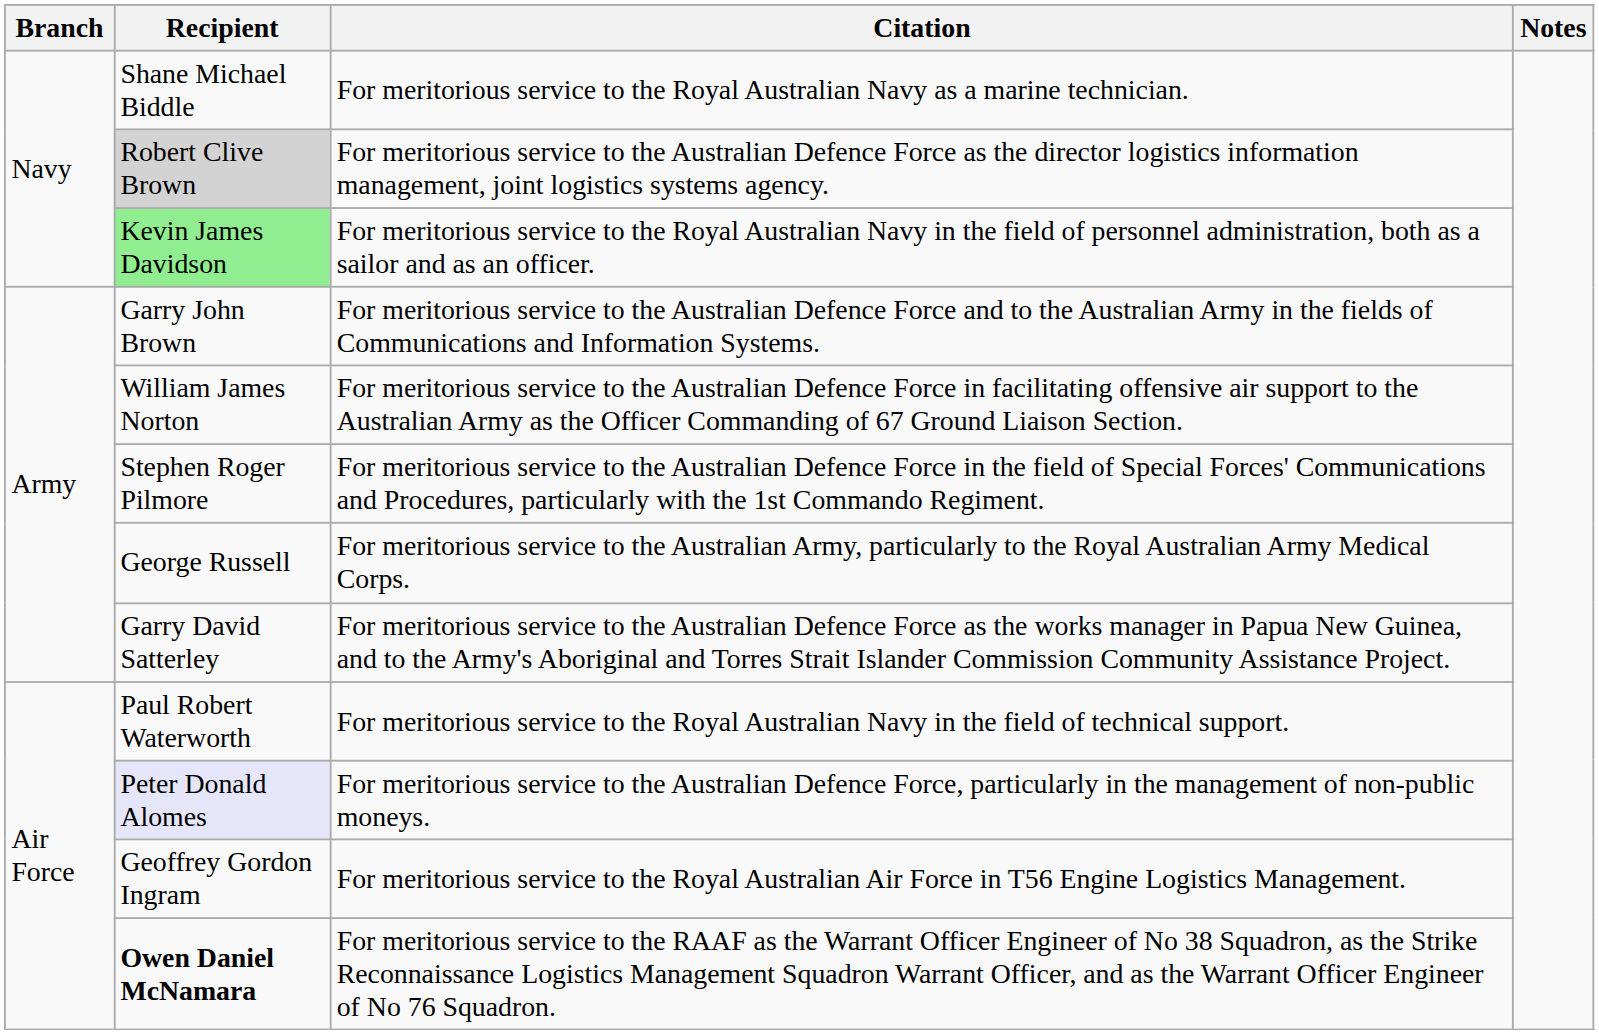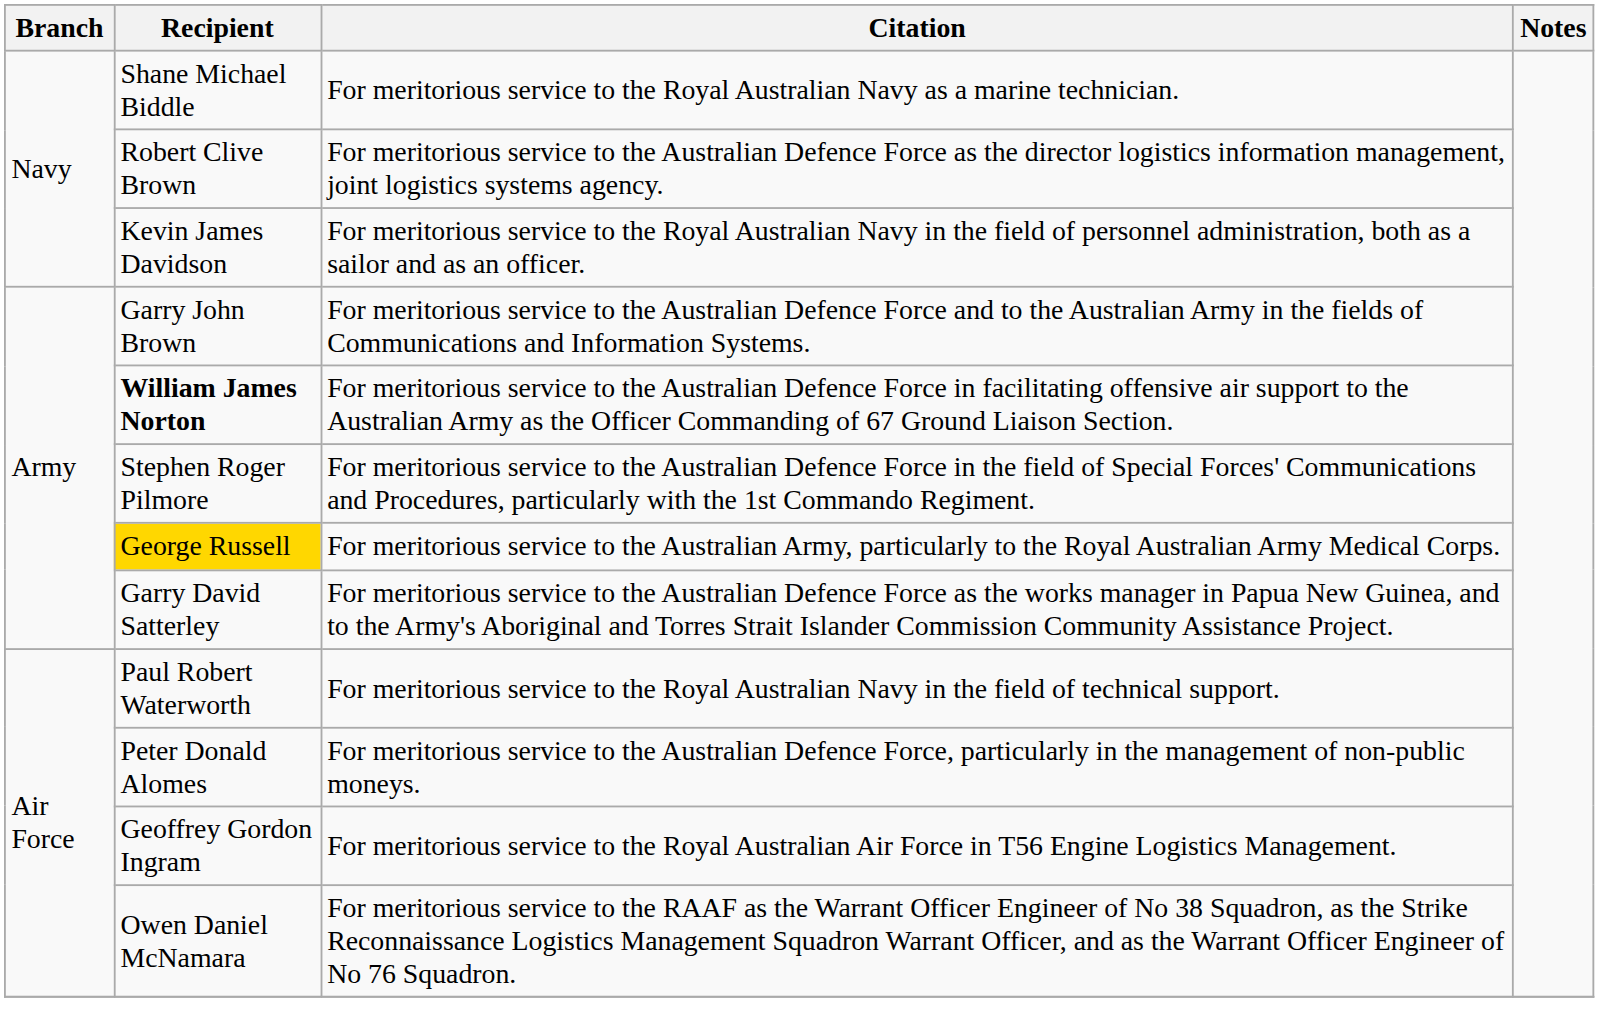(192, 168) lightgrey background -> (192, 168) no background
(192, 247) lightgreen background -> (192, 247) no background
(203, 405) normal -> (209, 405) bold
(205, 562) no background -> (206, 546) gold background
(193, 799) lavender background -> (193, 766) no background
(197, 973) bold -> (194, 940) normal
